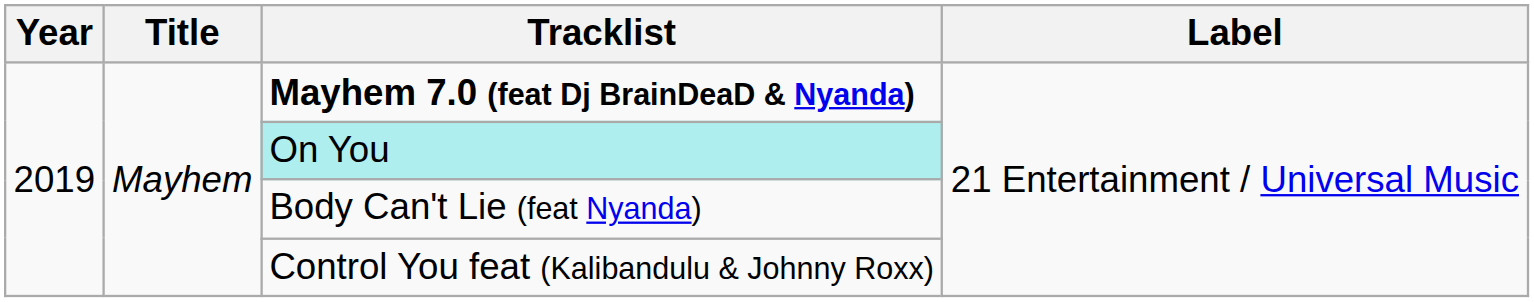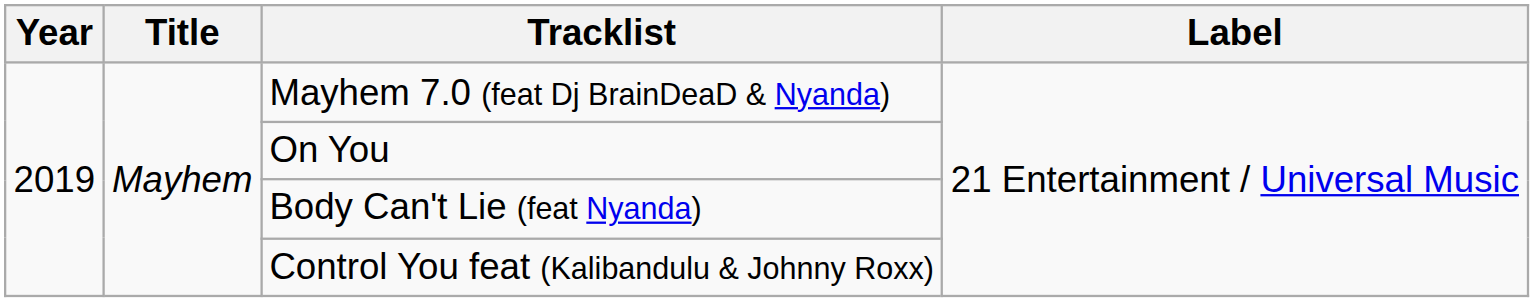(592, 91) bold -> (580, 91) normal
(330, 149) paleturquoise background -> (330, 149) no background
